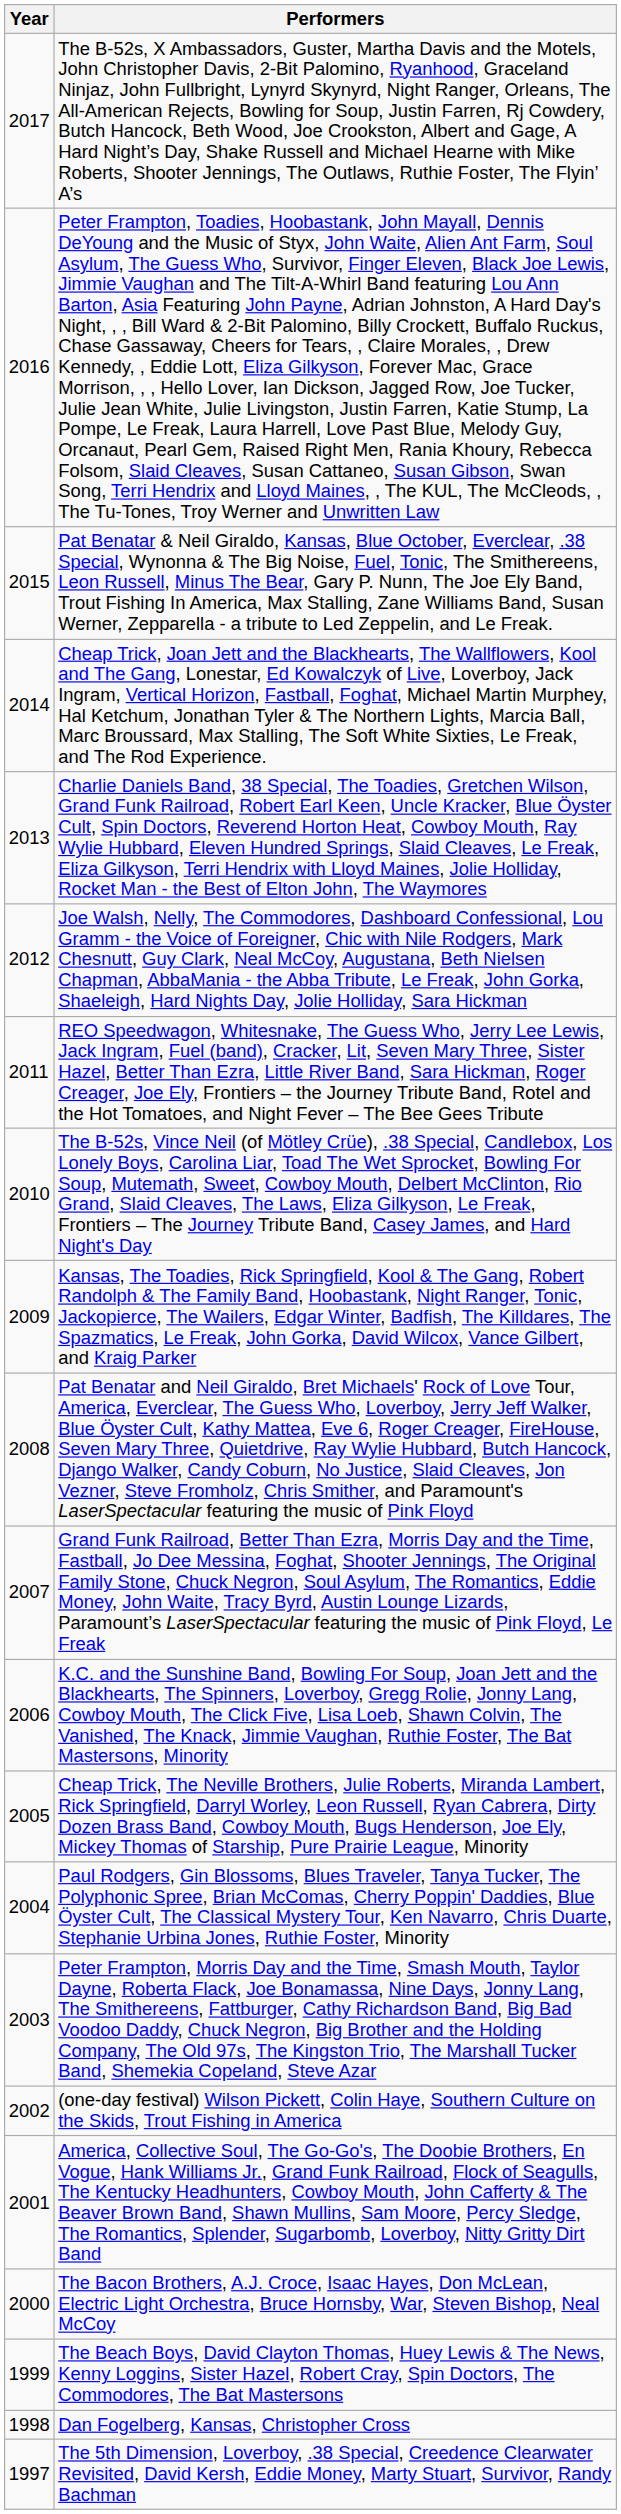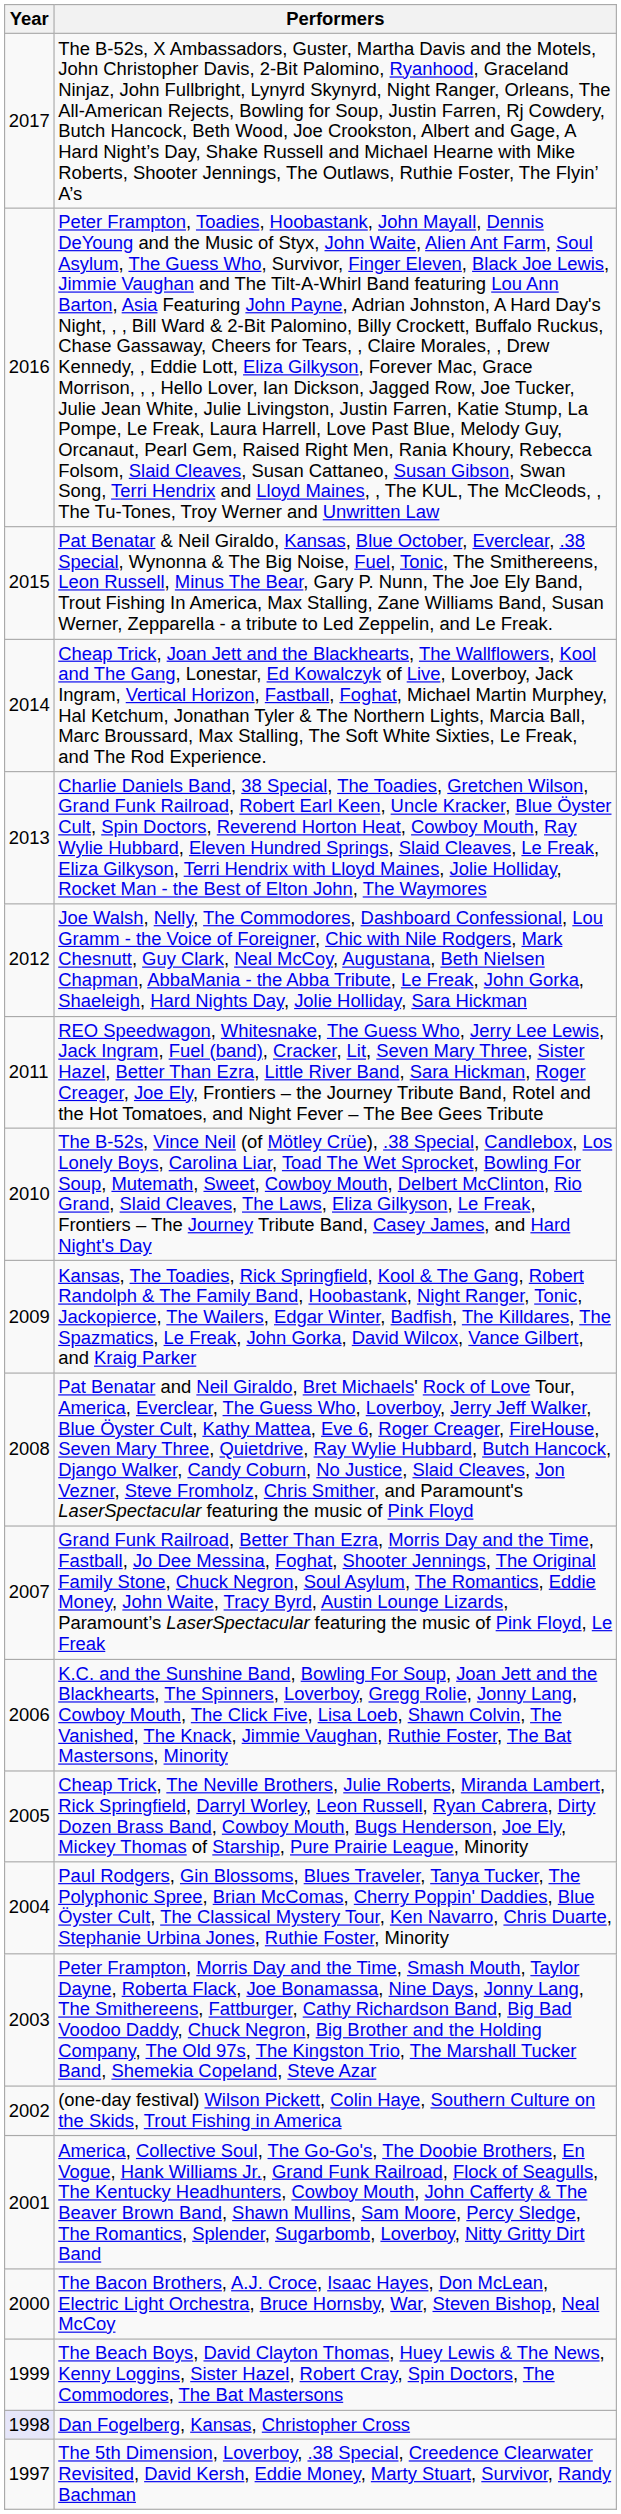(29, 2424) no background -> (29, 2424) lavender background
